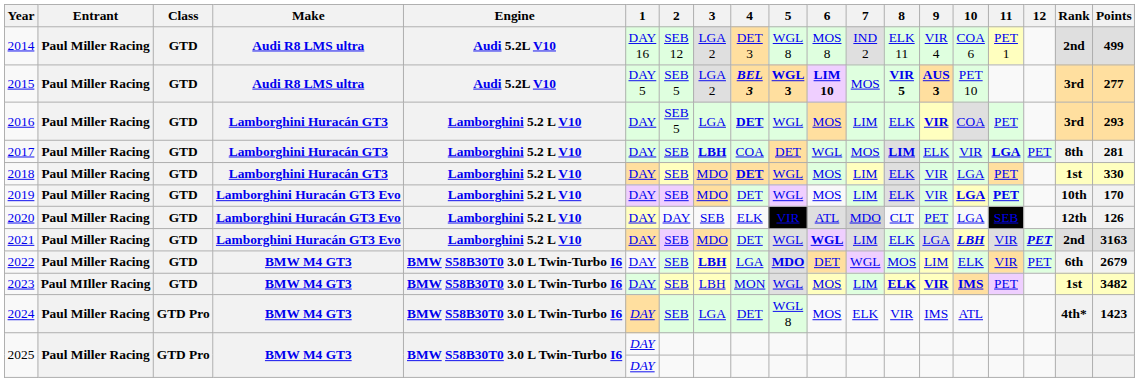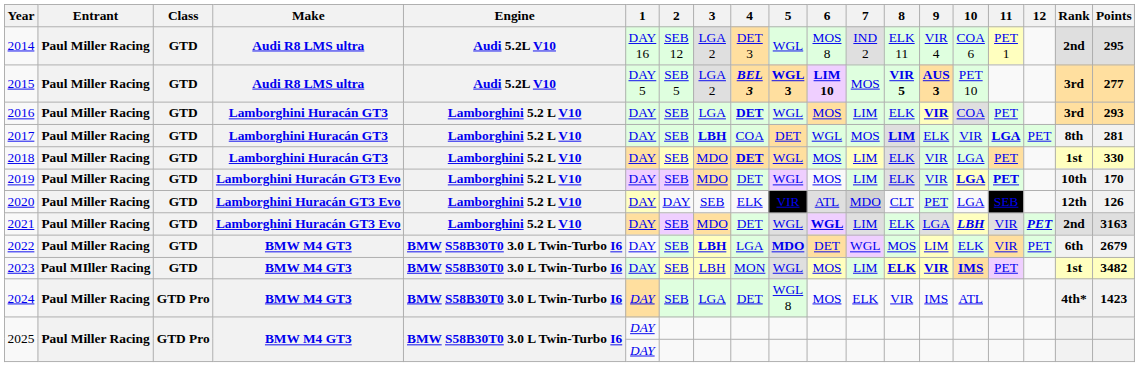(788, 45) WGL 8 -> (788, 45) WGL
(1114, 45) 499 -> (1114, 45) 295
(676, 121) SEB 5 -> (676, 113) SEB
